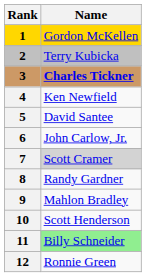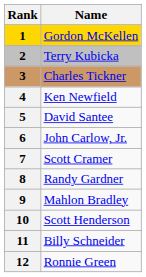(89, 76) bold -> (85, 76) normal
(78, 158) lightgrey background -> (78, 158) no background
(84, 240) lightgreen background -> (84, 240) no background
